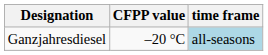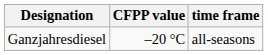(223, 38) lightblue background -> (223, 38) no background
